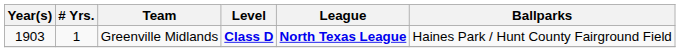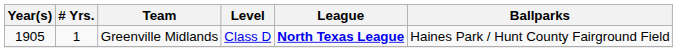(30, 36) 1903 -> (30, 36) 1905
(249, 36) bold -> (248, 36) normal
